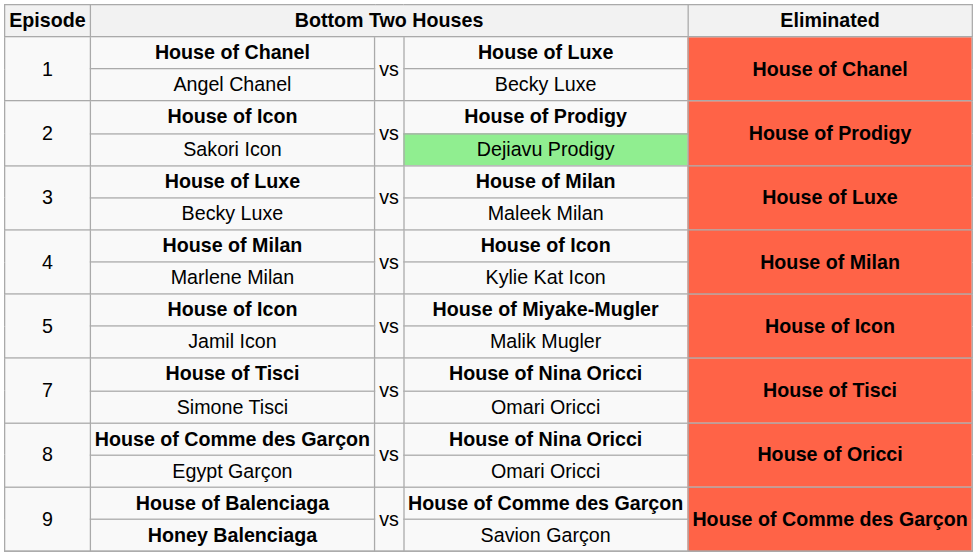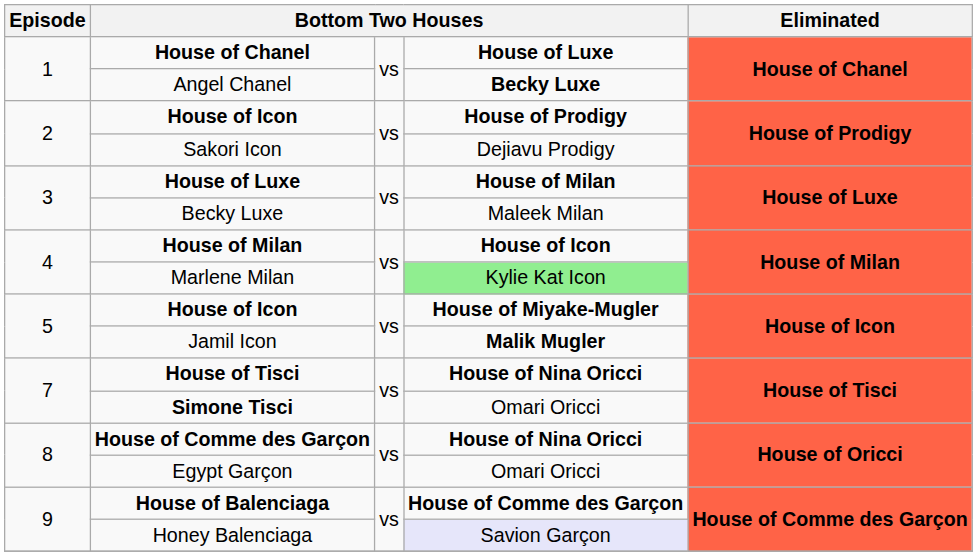(546, 85) normal -> (546, 85) bold
(546, 149) lightgreen background -> (546, 149) no background
(546, 278) no background -> (546, 278) lightgreen background
(546, 342) normal -> (546, 342) bold
(232, 406) normal -> (232, 406) bold
(232, 535) bold -> (232, 535) normal
(546, 535) no background -> (546, 535) lavender background
